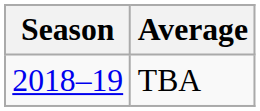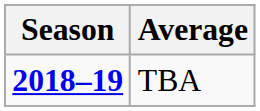(68, 79) normal -> (68, 79) bold
